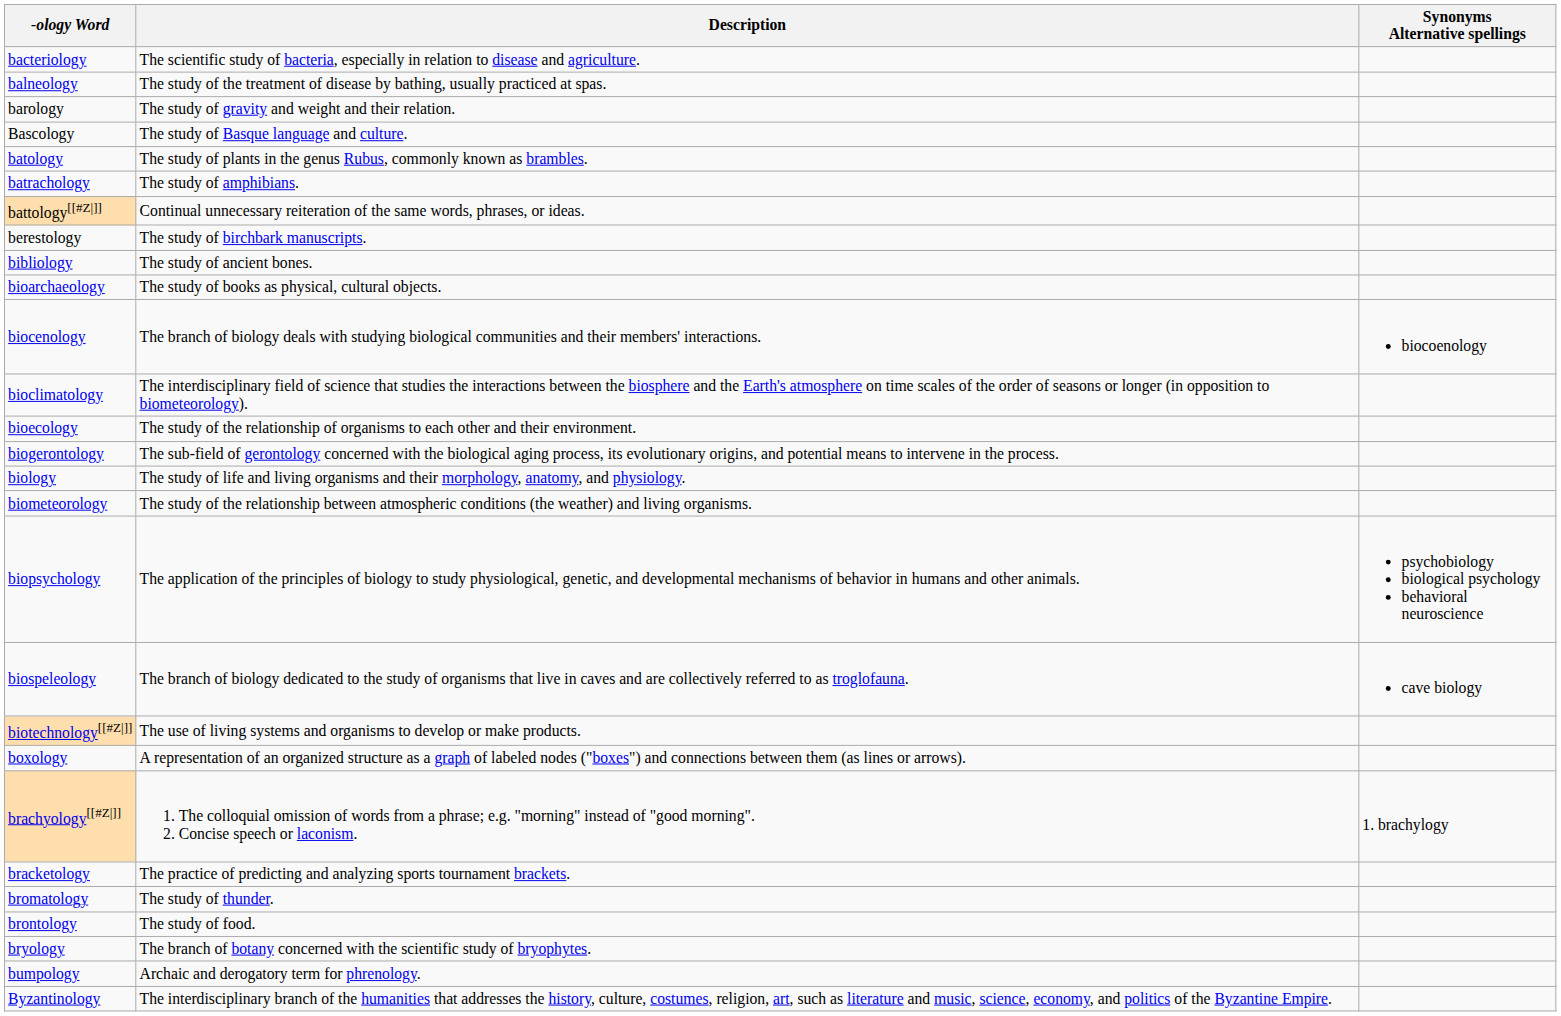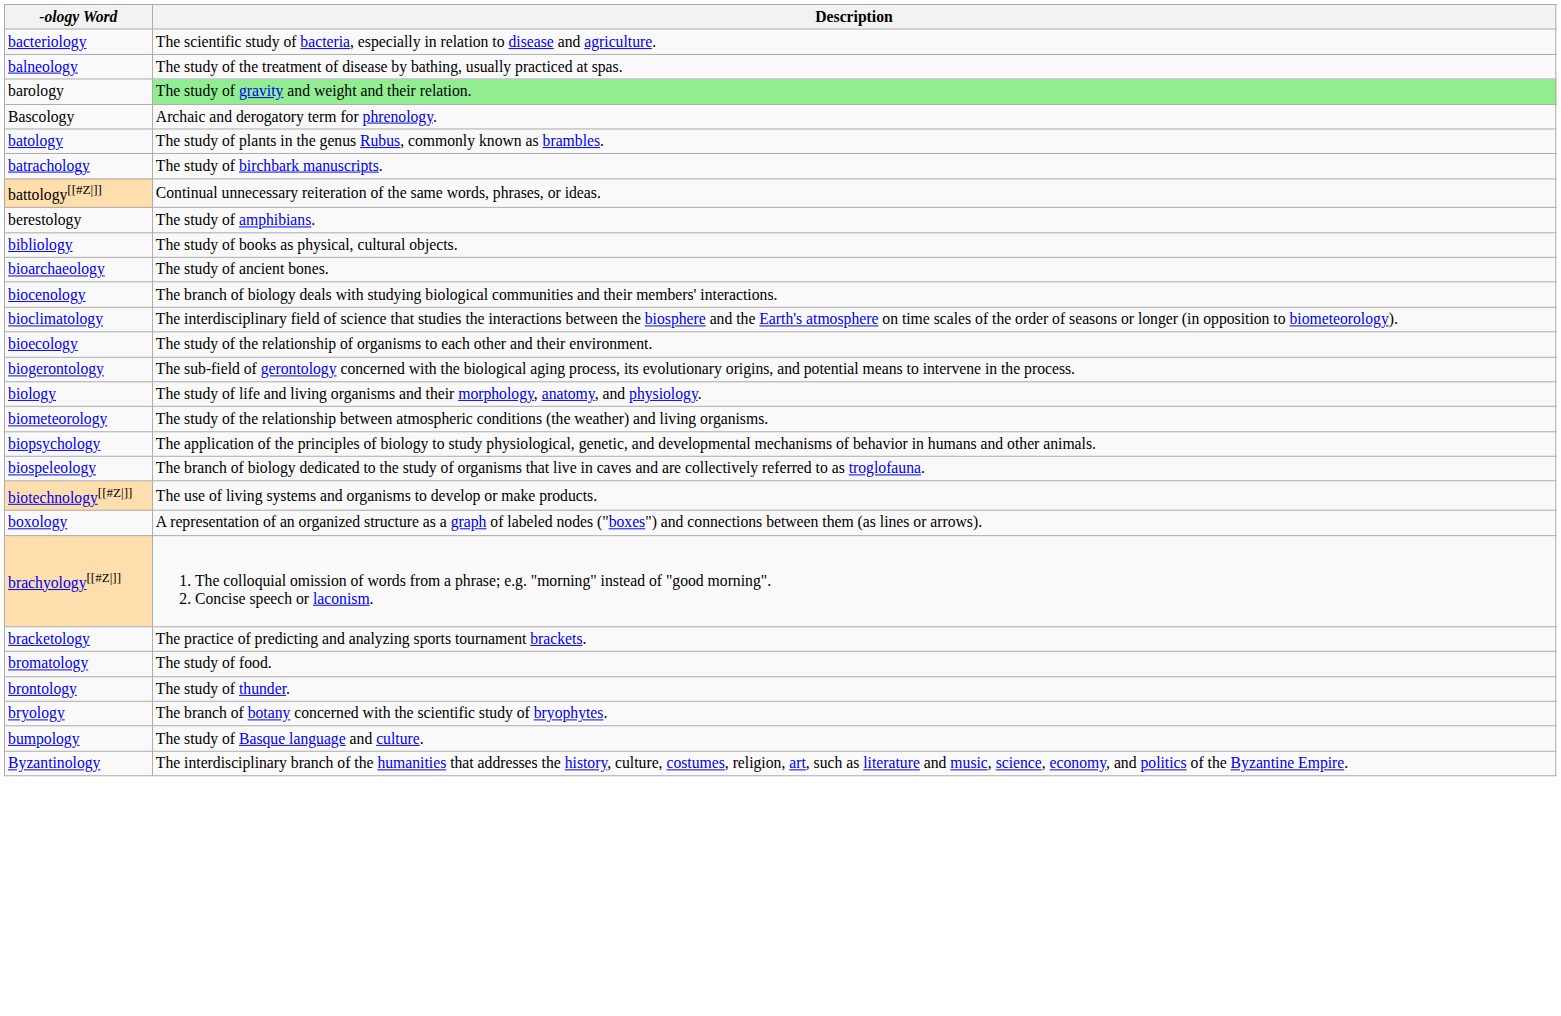- column: (1457, 25)
(297, 109) no background -> (314, 91) lightgreen background
(273, 134) The study of Basque language and culture. -> (296, 116) Archaic and derogatory term for phrenology.
(219, 183) The study of amphibians. -> (269, 166) The study of birchbark manuscripts.
(253, 237) The study of birchbark manuscripts. -> (236, 220) The study of amphibians.
(226, 262) The study of ancient bones. -> (307, 244) The study of books as physical, cultural objects.
(290, 287) The study of books as physical, cultural objects. -> (242, 269) The study of ancient bones.
(207, 899) The study of thunder. -> (214, 664) The study of food.
(197, 924) The study of food. -> (223, 688) The study of thunder.
(280, 973) Archaic and derogatory term for phrenology. -> (290, 738) The study of Basque language and culture.
